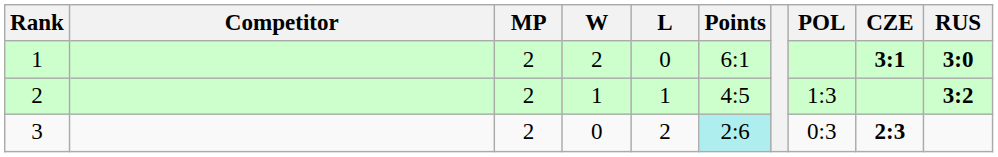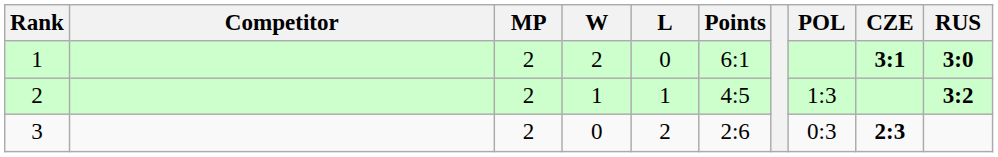(735, 132) paleturquoise background -> (735, 132) no background
